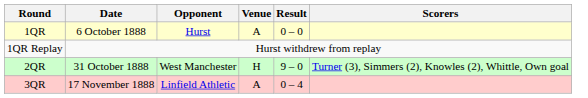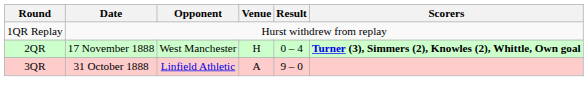- row: (35, 31)
(111, 66) 31 October 1888 -> (111, 48) 17 November 1888
(292, 66) 9 – 0 -> (292, 48) 0 – 4
(440, 66) normal -> (446, 48) bold
(111, 84) 17 November 1888 -> (111, 66) 31 October 1888
(292, 84) 0 – 4 -> (292, 66) 9 – 0
